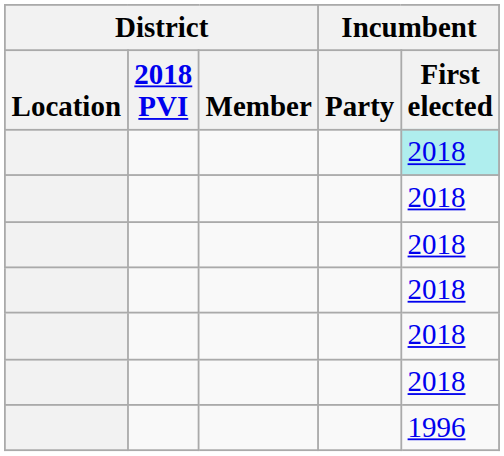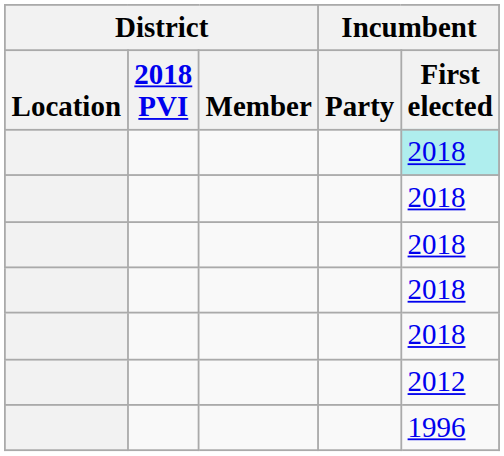(437, 381) 2018 -> (437, 381) 2012
